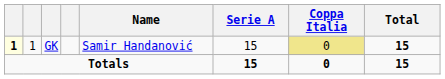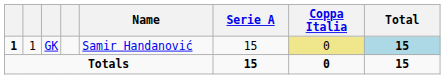(14, 46) lightyellow background -> (14, 46) no background
(402, 46) no background -> (402, 46) lightblue background
